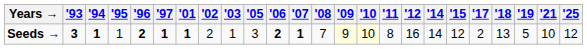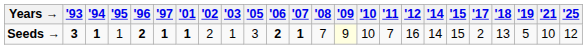(368, 34) lightyellow background -> (368, 34) no background
(390, 34) 8 -> (390, 34) 7
(458, 34) 12 -> (458, 34) 15
